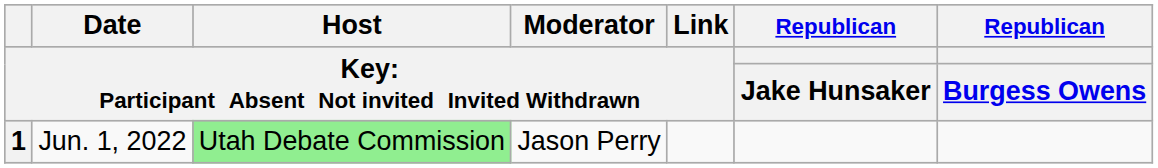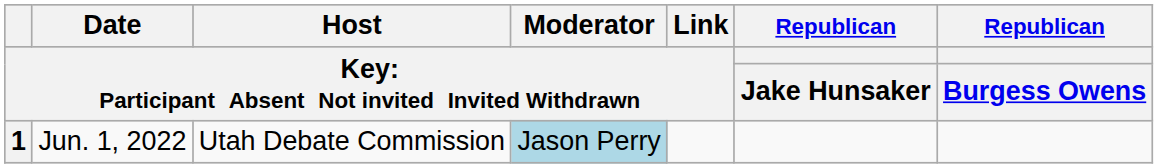(352, 141) lightgreen background -> (352, 141) no background
(589, 141) no background -> (589, 141) lightblue background
